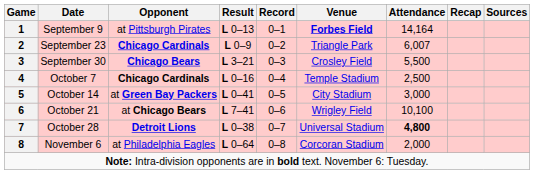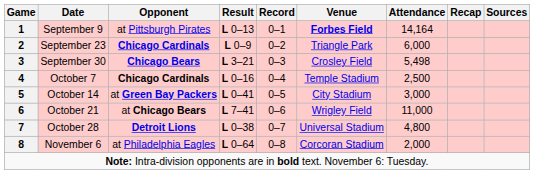(417, 45) 6,007 -> (417, 45) 6,000
(417, 62) 5,500 -> (417, 62) 5,498
(417, 111) 10,100 -> (417, 111) 11,000
(417, 128) bold -> (417, 128) normal
